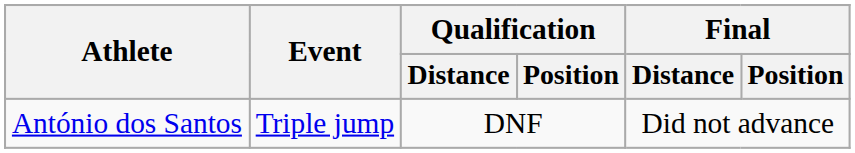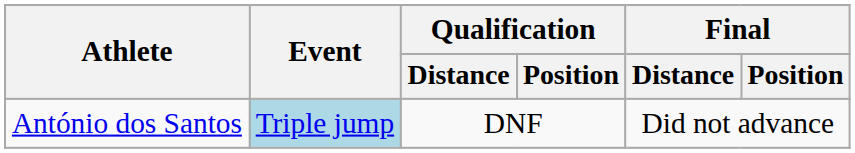(325, 123) no background -> (325, 123) lightblue background
